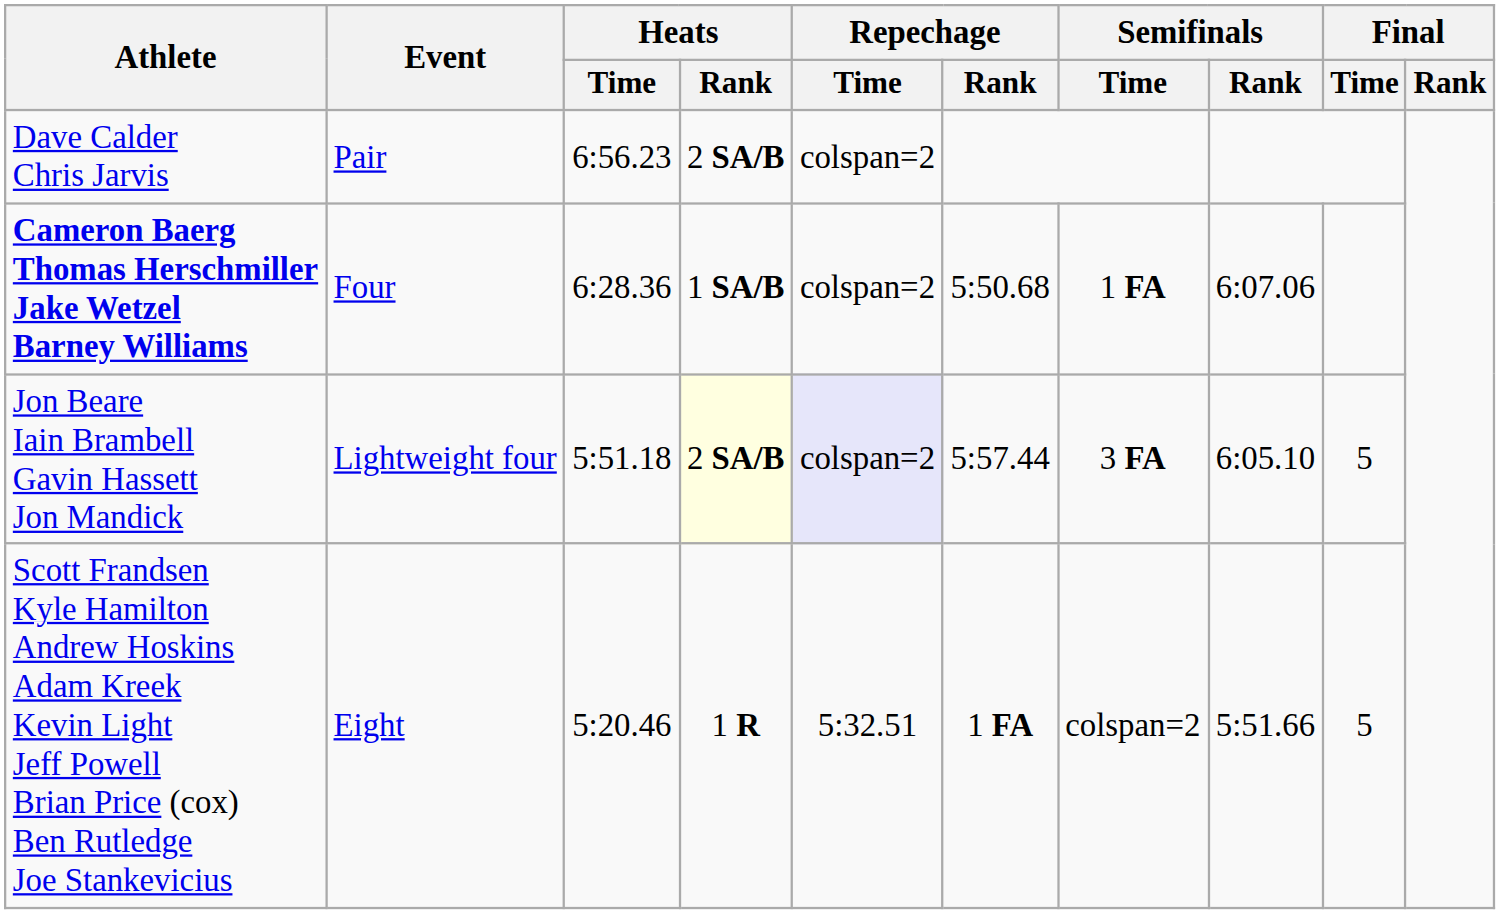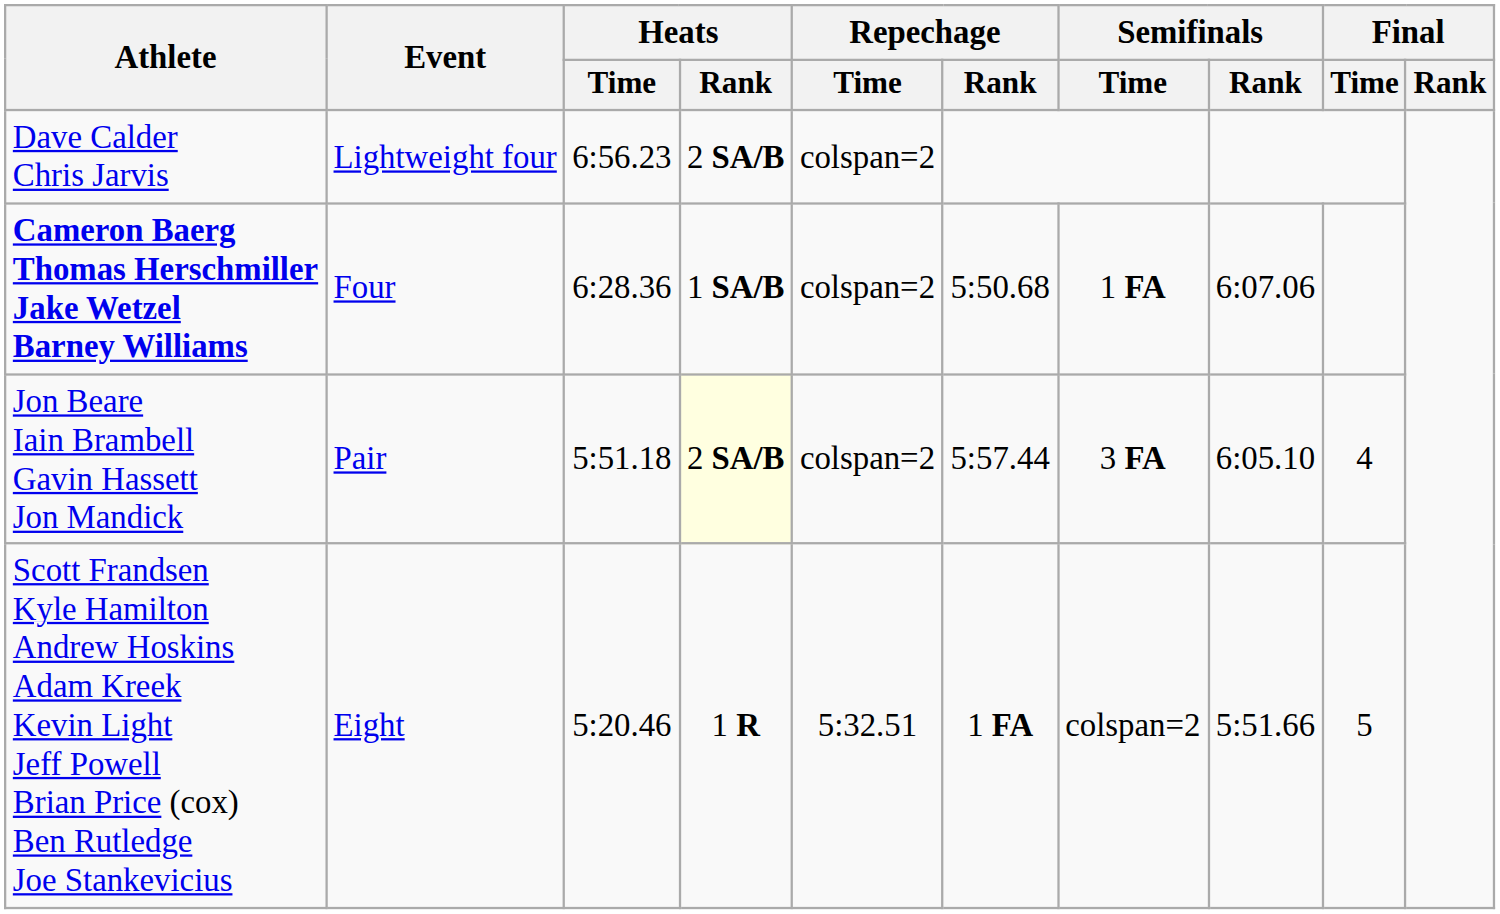(360, 156) Pair -> (445, 156) Lightweight four
(445, 458) Lightweight four -> (360, 458) Pair
(867, 458) lavender background -> (867, 458) no background
(1364, 458) 5 -> (1364, 458) 4
